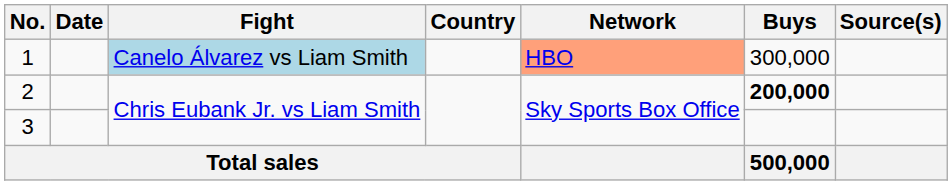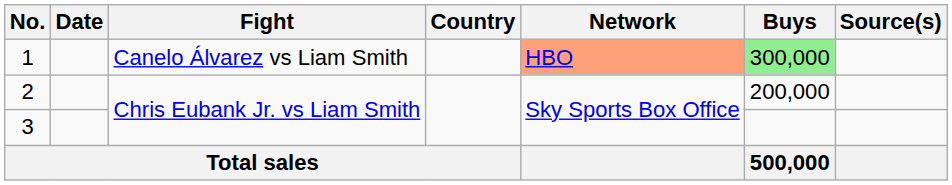(261, 57) lightblue background -> (261, 57) no background
(790, 57) no background -> (790, 57) lightgreen background
(790, 92) bold -> (790, 92) normal
